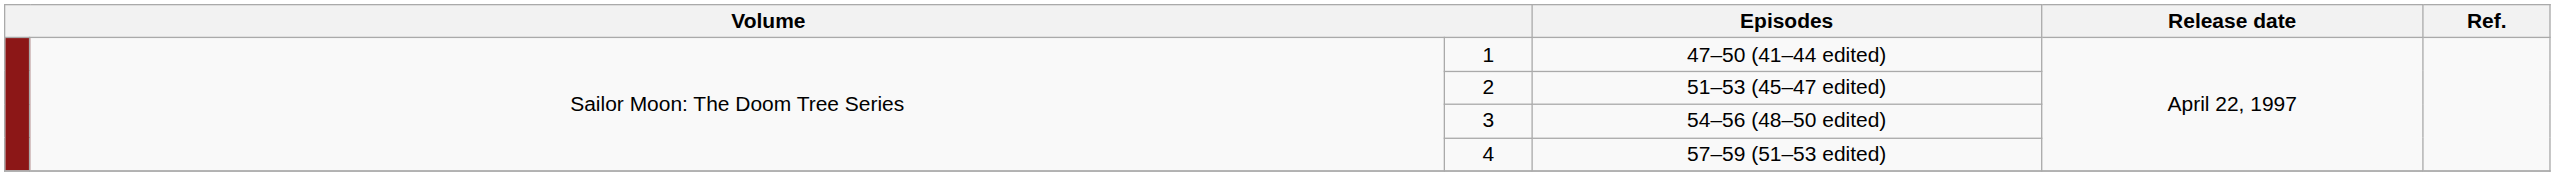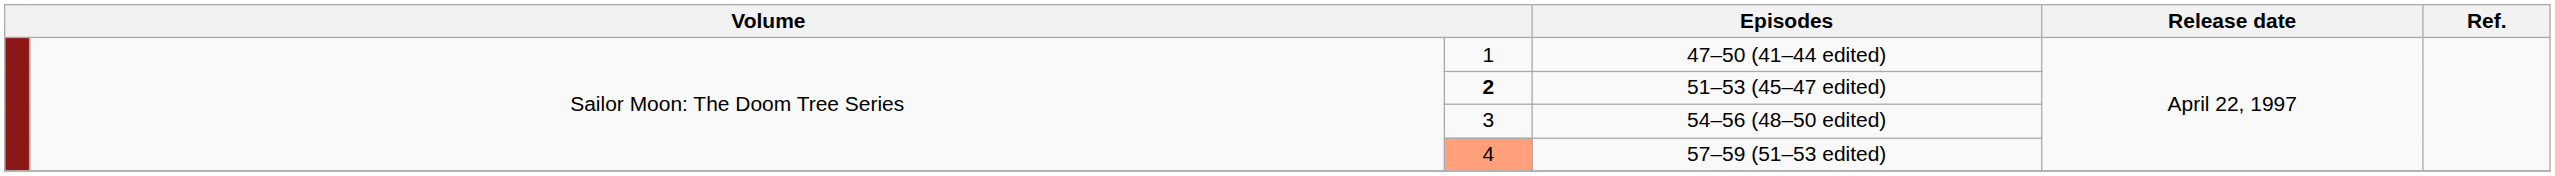(1488, 87) normal -> (1488, 87) bold
(1488, 154) no background -> (1488, 154) lightsalmon background
